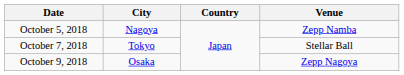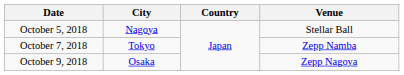(329, 29) Zepp Namba -> (329, 29) Stellar Ball
(329, 45) Stellar Ball -> (329, 45) Zepp Namba
